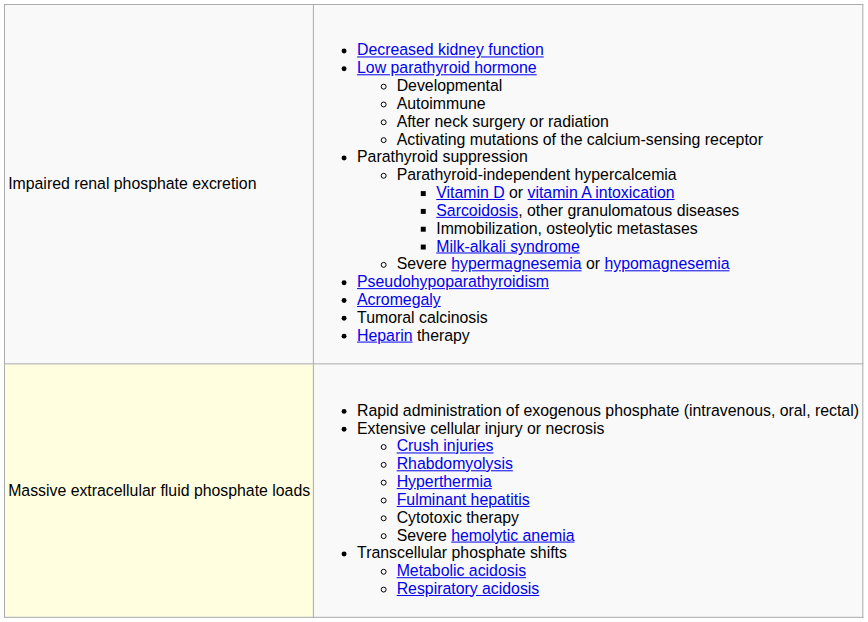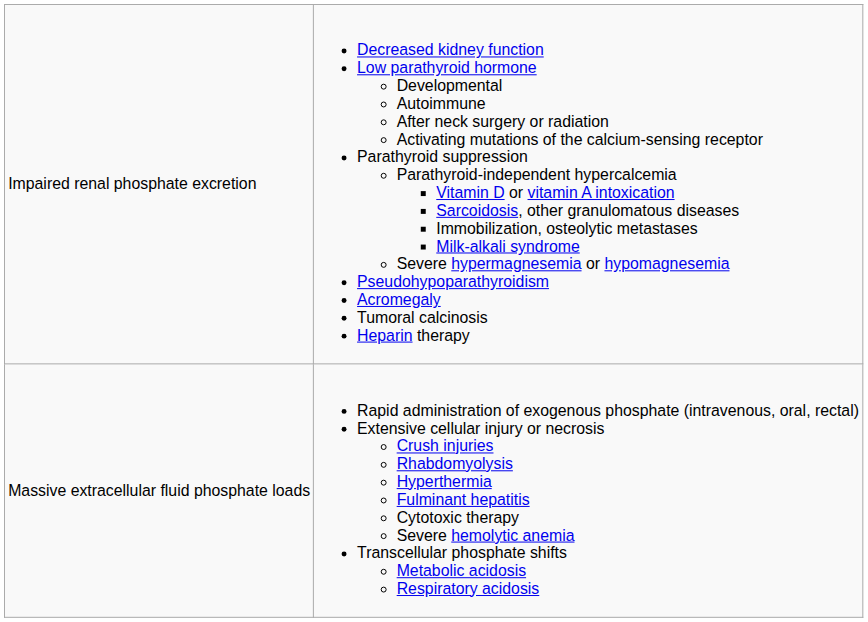(159, 490) lightyellow background -> (159, 490) no background
